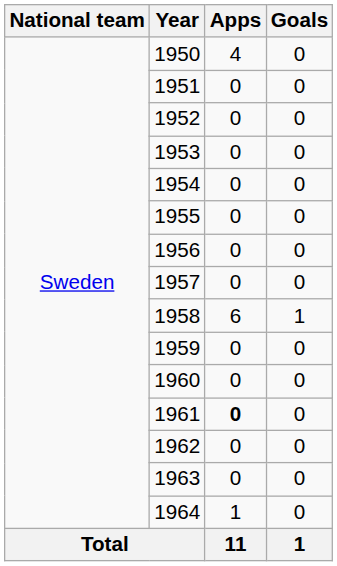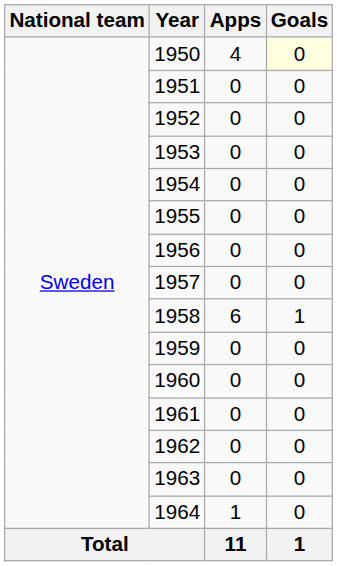(299, 53) no background -> (299, 53) lightyellow background
(235, 413) bold -> (235, 413) normal
